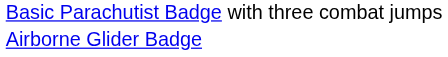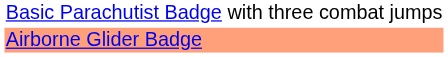(104, 40) no background -> (104, 40) lightsalmon background
